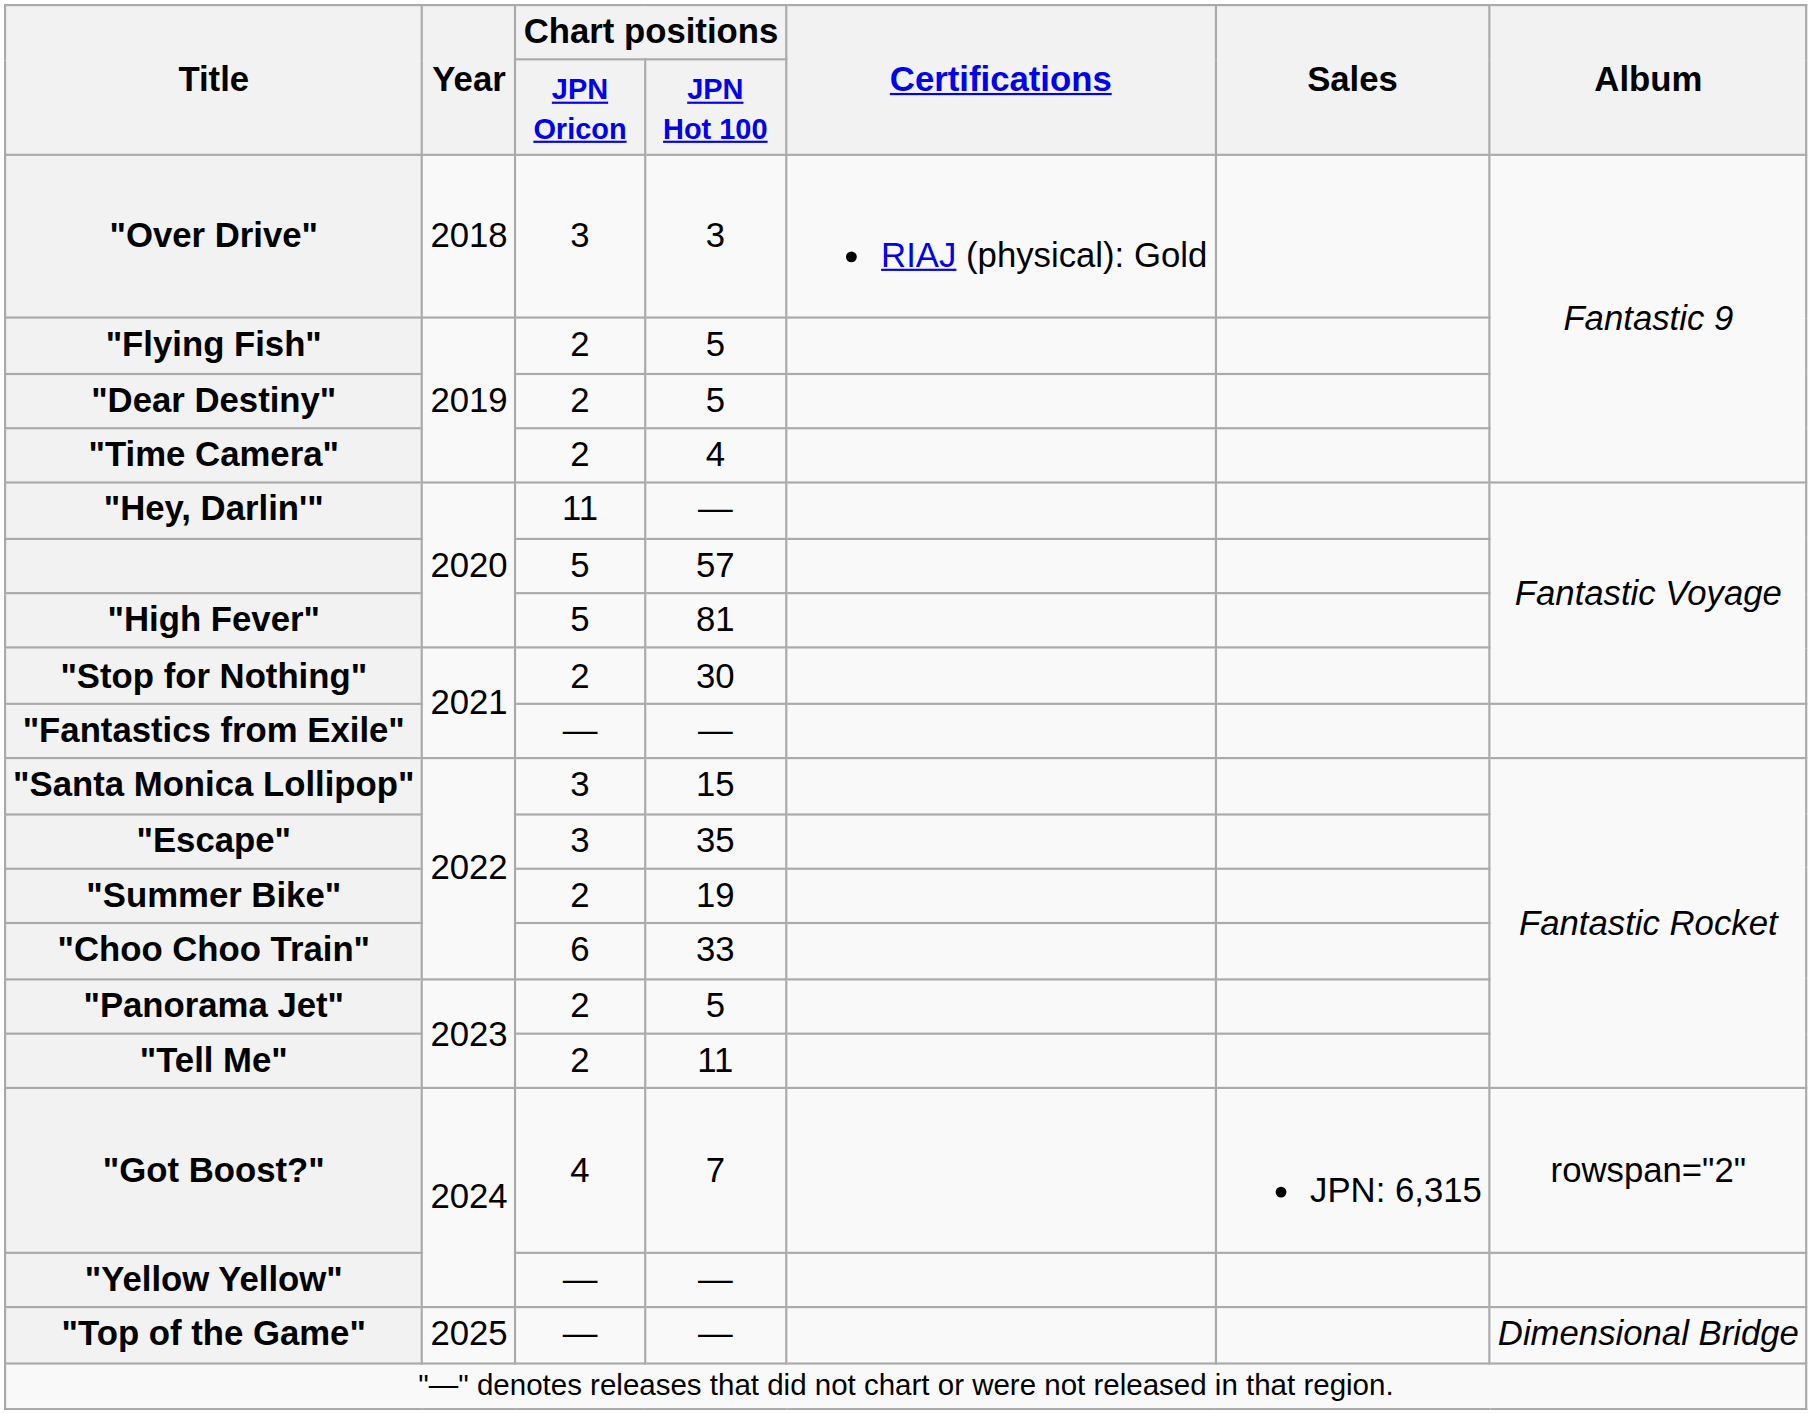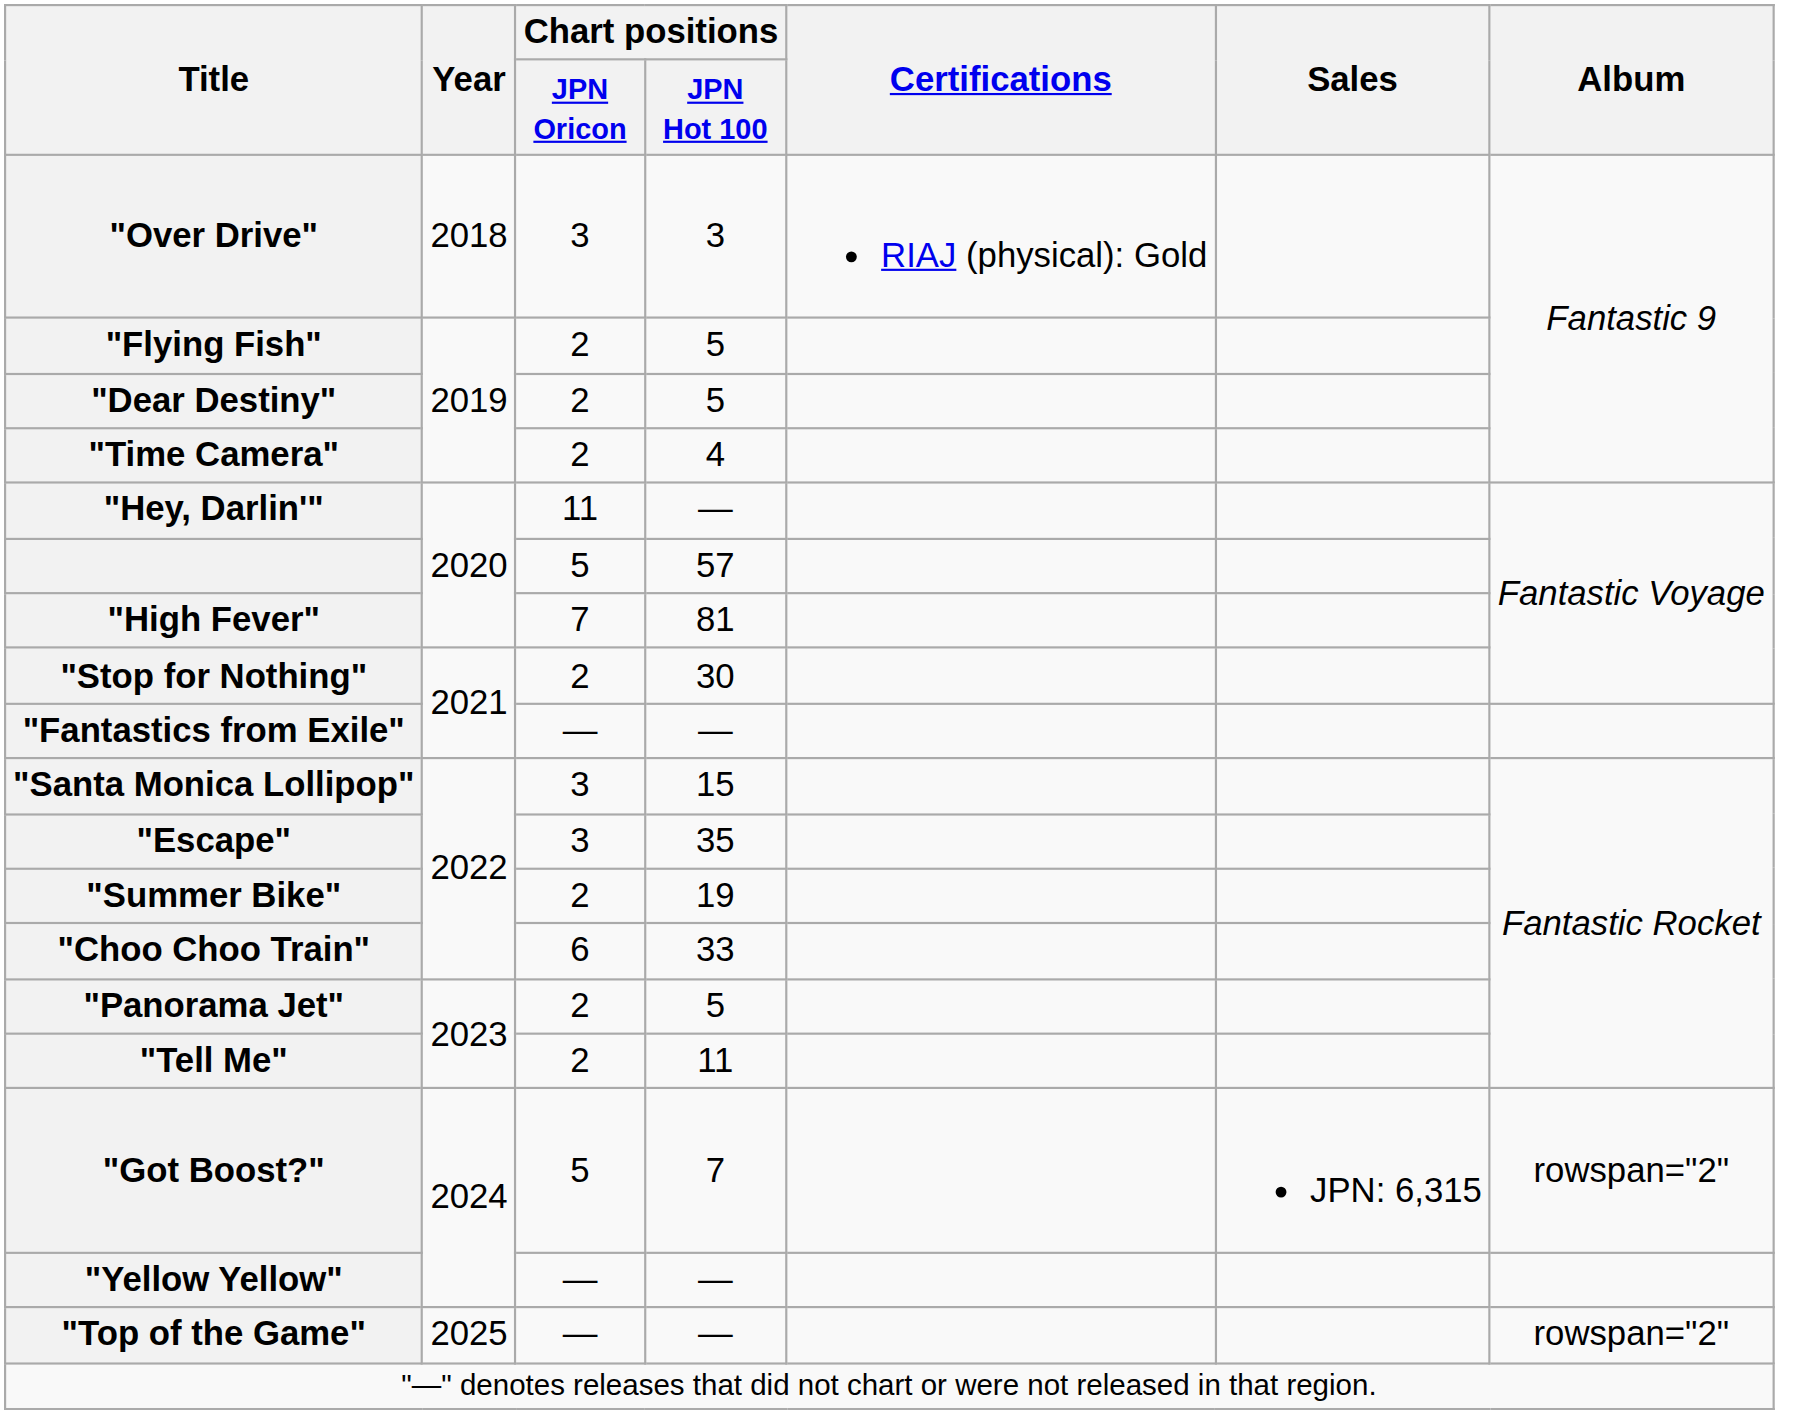(580, 620) 5 -> (580, 620) 7
(580, 1169) 4 -> (580, 1169) 5
(1648, 1334) Dimensional Bridge -> (1631, 1334) rowspan="2"
